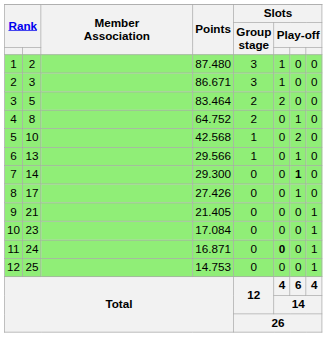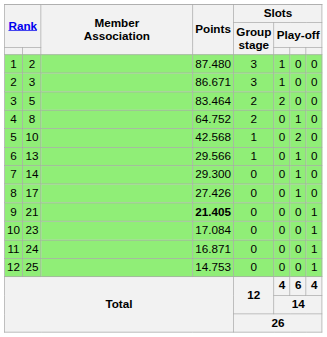(298, 175) bold -> (298, 175) normal
(213, 212) normal -> (213, 212) bold
(282, 249) bold -> (282, 249) normal
